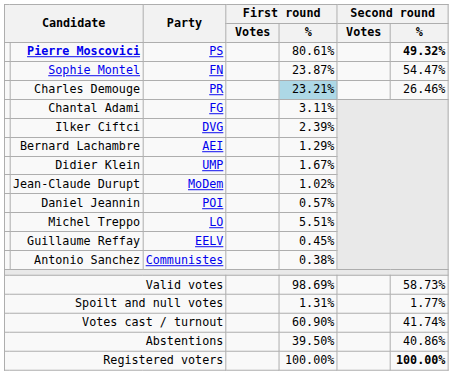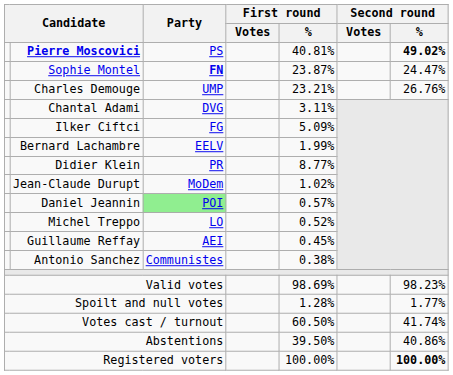(313, 52) 80.61% -> (313, 52) 40.81%
(424, 52) 49.32% -> (424, 52) 49.02%
(216, 71) normal -> (216, 71) bold
(424, 71) 54.47% -> (424, 71) 24.47%
(216, 90) PR -> (213, 90) UMP
(313, 90) lightblue background -> (313, 90) no background
(424, 90) 26.46% -> (424, 90) 26.76%
(216, 109) FG -> (213, 109) DVG
(213, 128) DVG -> (216, 128) FG
(317, 128) 2.39% -> (317, 128) 5.09%
(213, 147) AEI -> (209, 147) EELV
(317, 147) 1.29% -> (317, 147) 1.99%
(213, 166) UMP -> (216, 166) PR
(317, 166) 1.67% -> (317, 166) 8.77%
(213, 204) no background -> (213, 204) lightgreen background
(317, 223) 5.51% -> (317, 223) 0.52%
(209, 242) EELV -> (213, 242) AEI
(424, 285) 58.73% -> (424, 285) 98.23%
(317, 304) 1.31% -> (317, 304) 1.28%
(313, 323) 60.90% -> (313, 323) 60.50%
